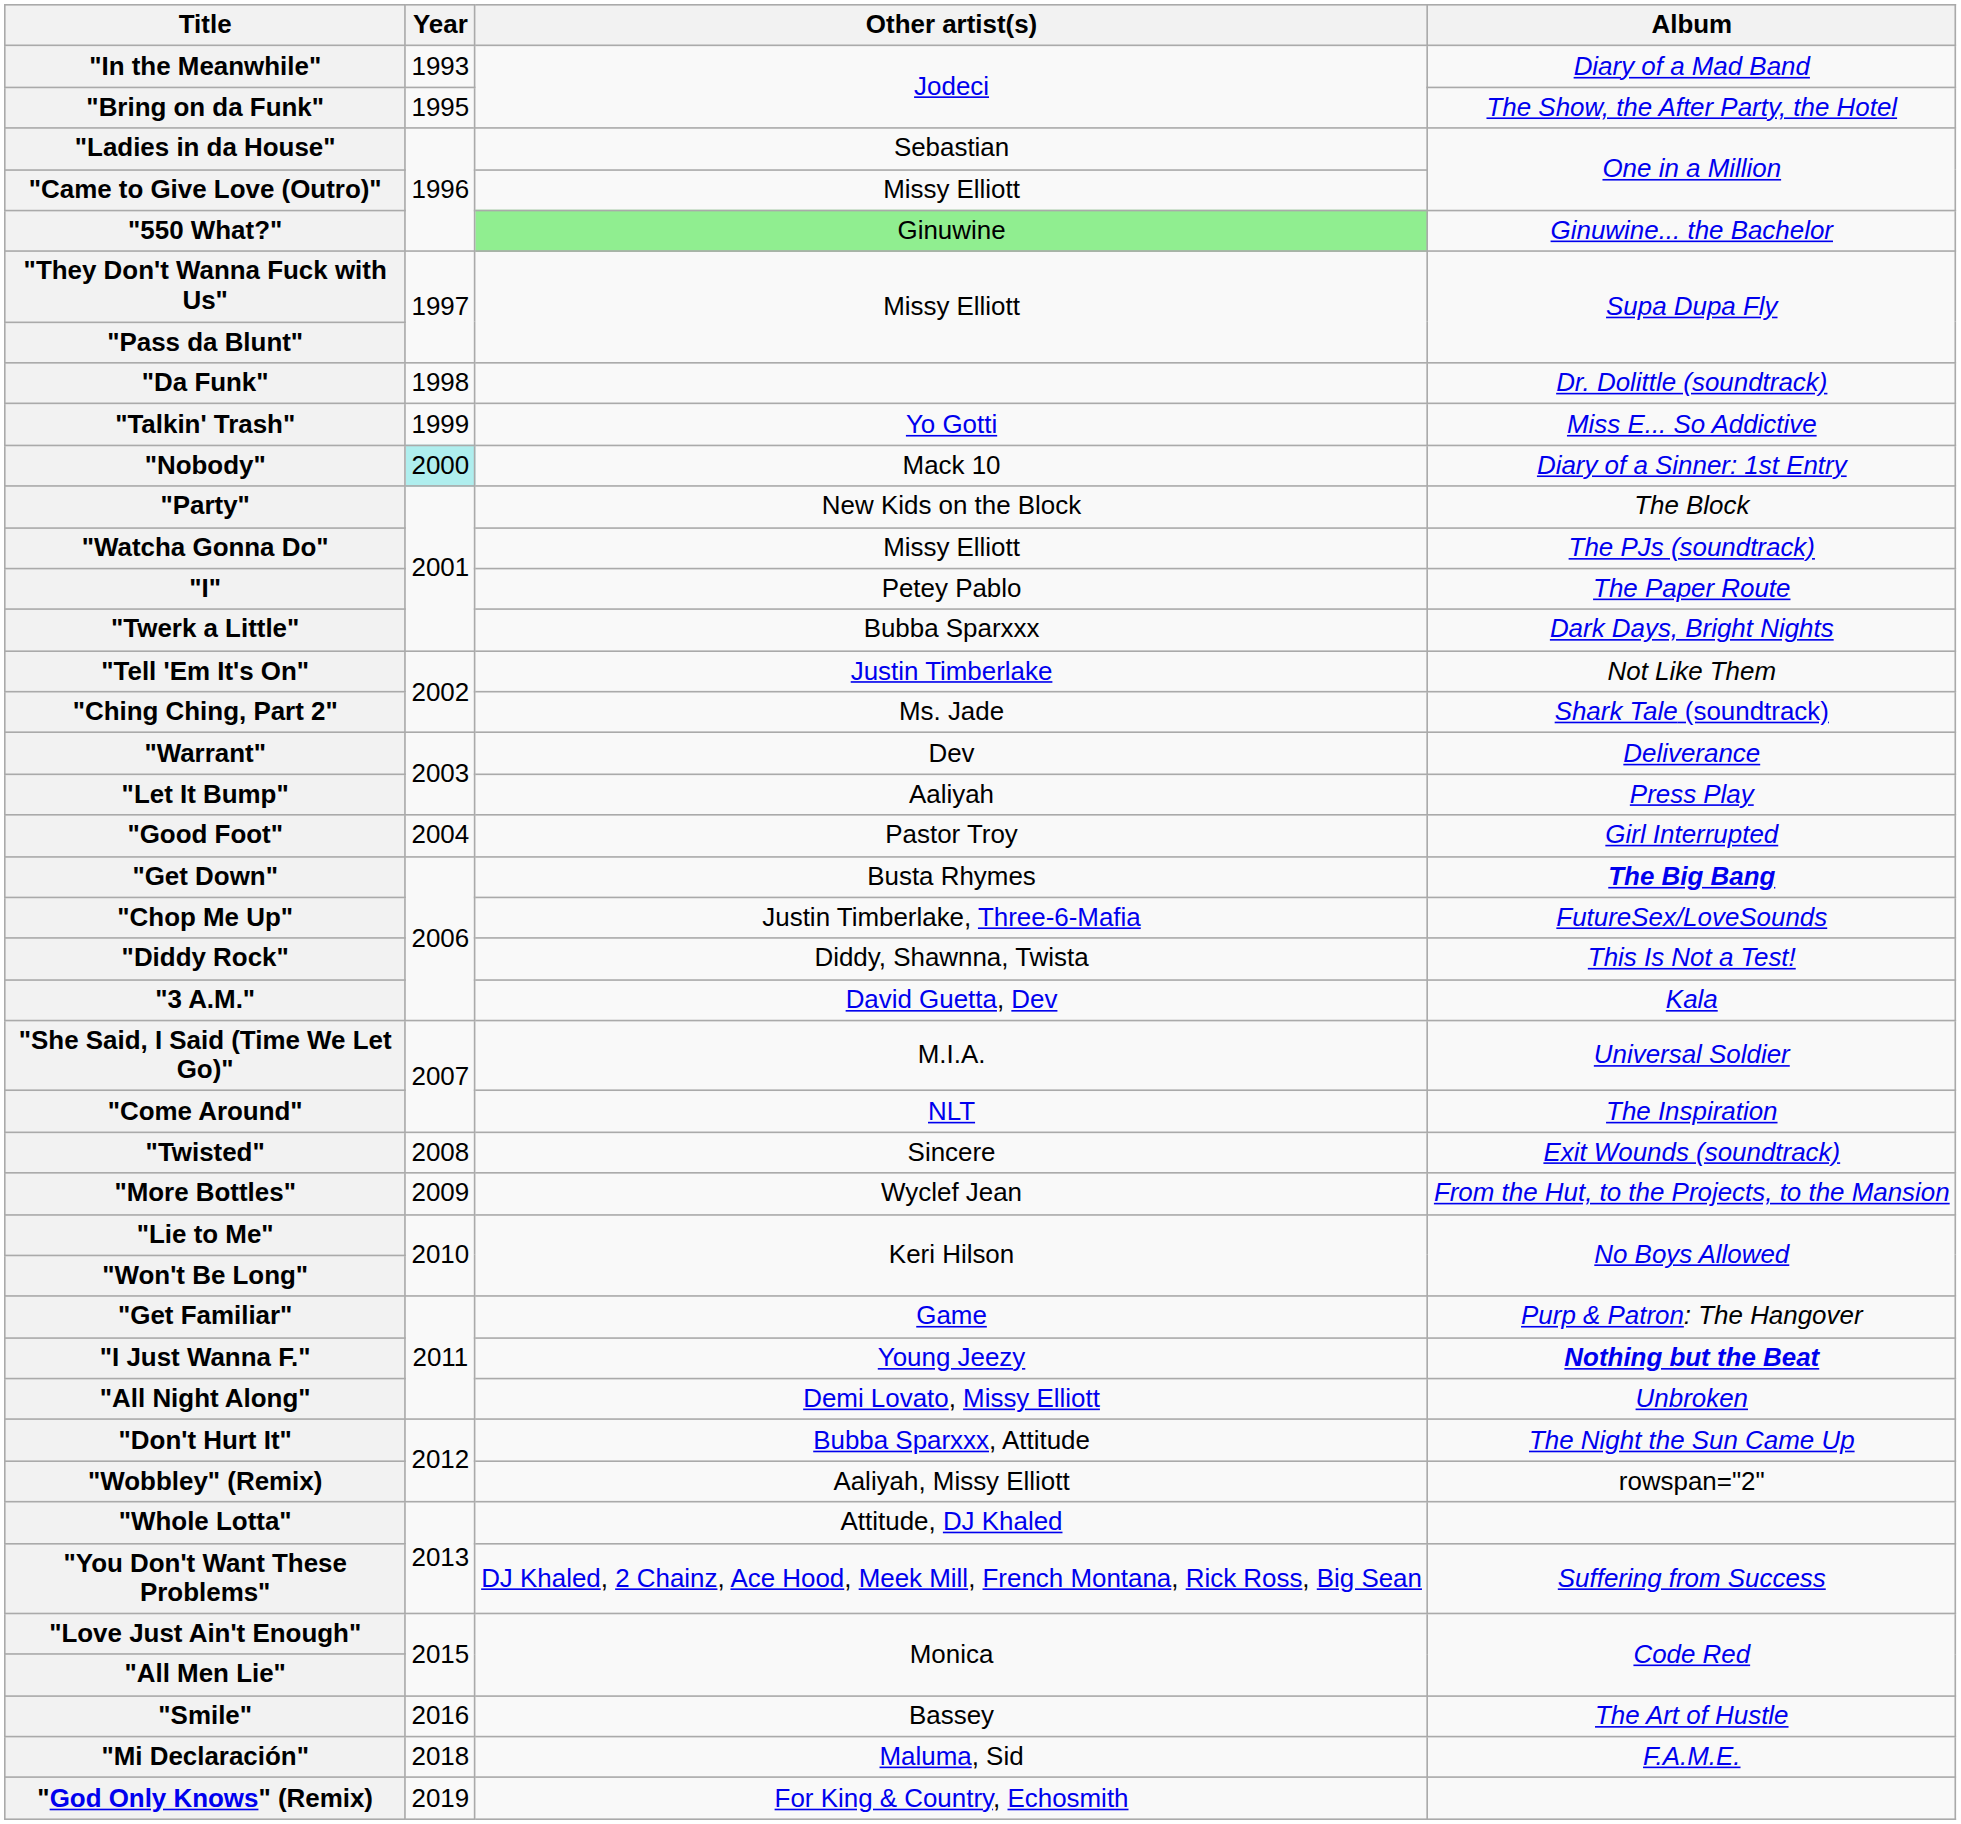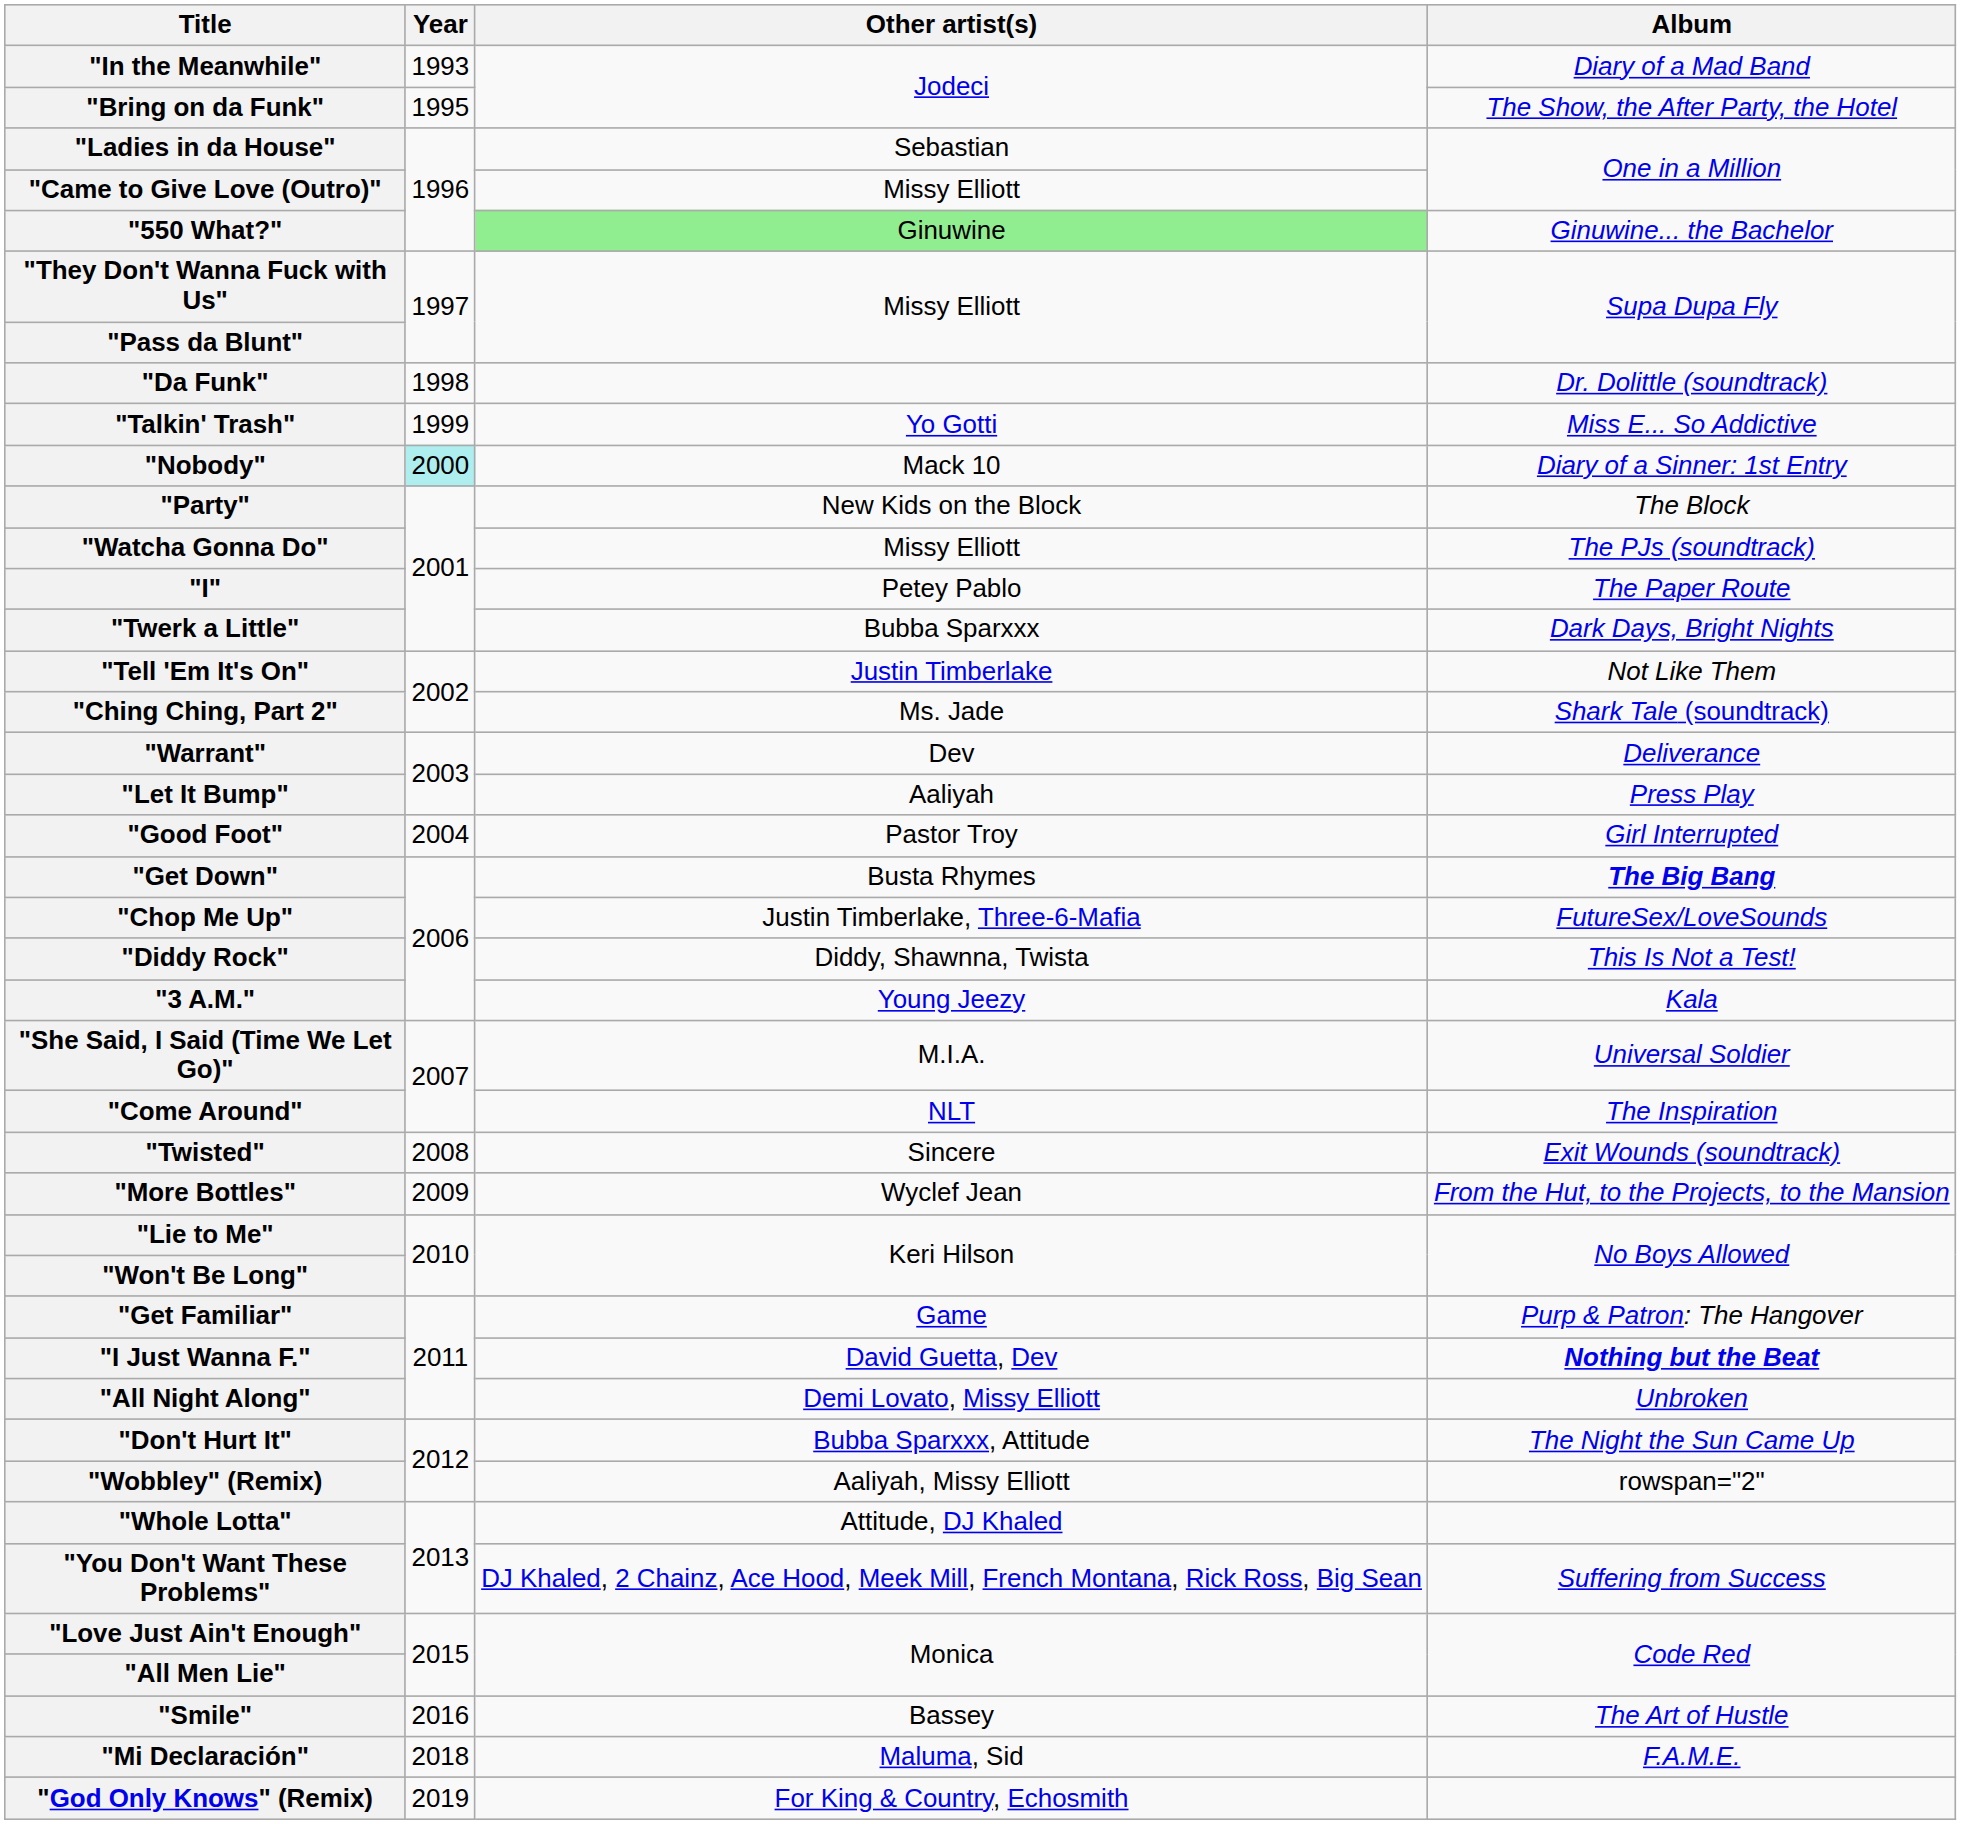(952, 999) David Guetta, Dev -> (952, 999) Young Jeezy
(952, 1357) Young Jeezy -> (952, 1357) David Guetta, Dev
